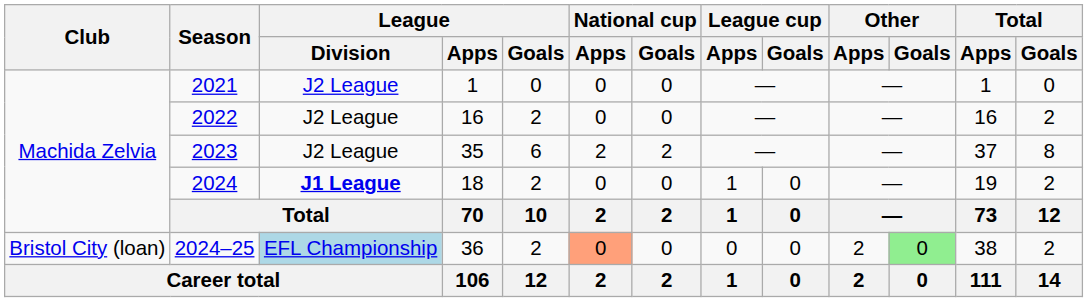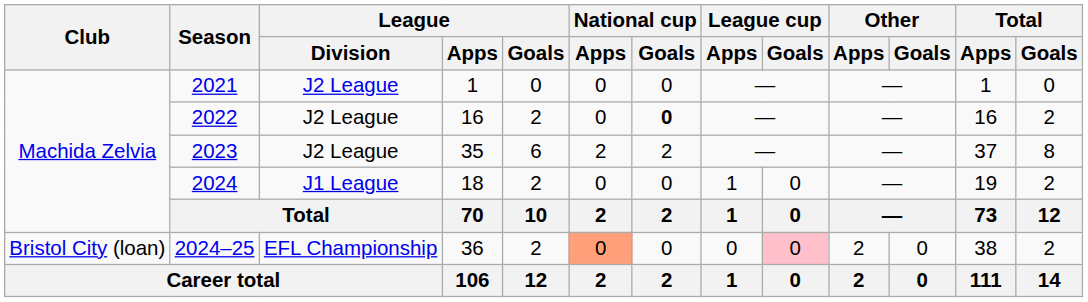(667, 118) normal -> (667, 118) bold
(351, 183) bold -> (351, 183) normal
(351, 248) lightblue background -> (351, 248) no background
(795, 248) no background -> (795, 248) pink background
(922, 248) lightgreen background -> (922, 248) no background
